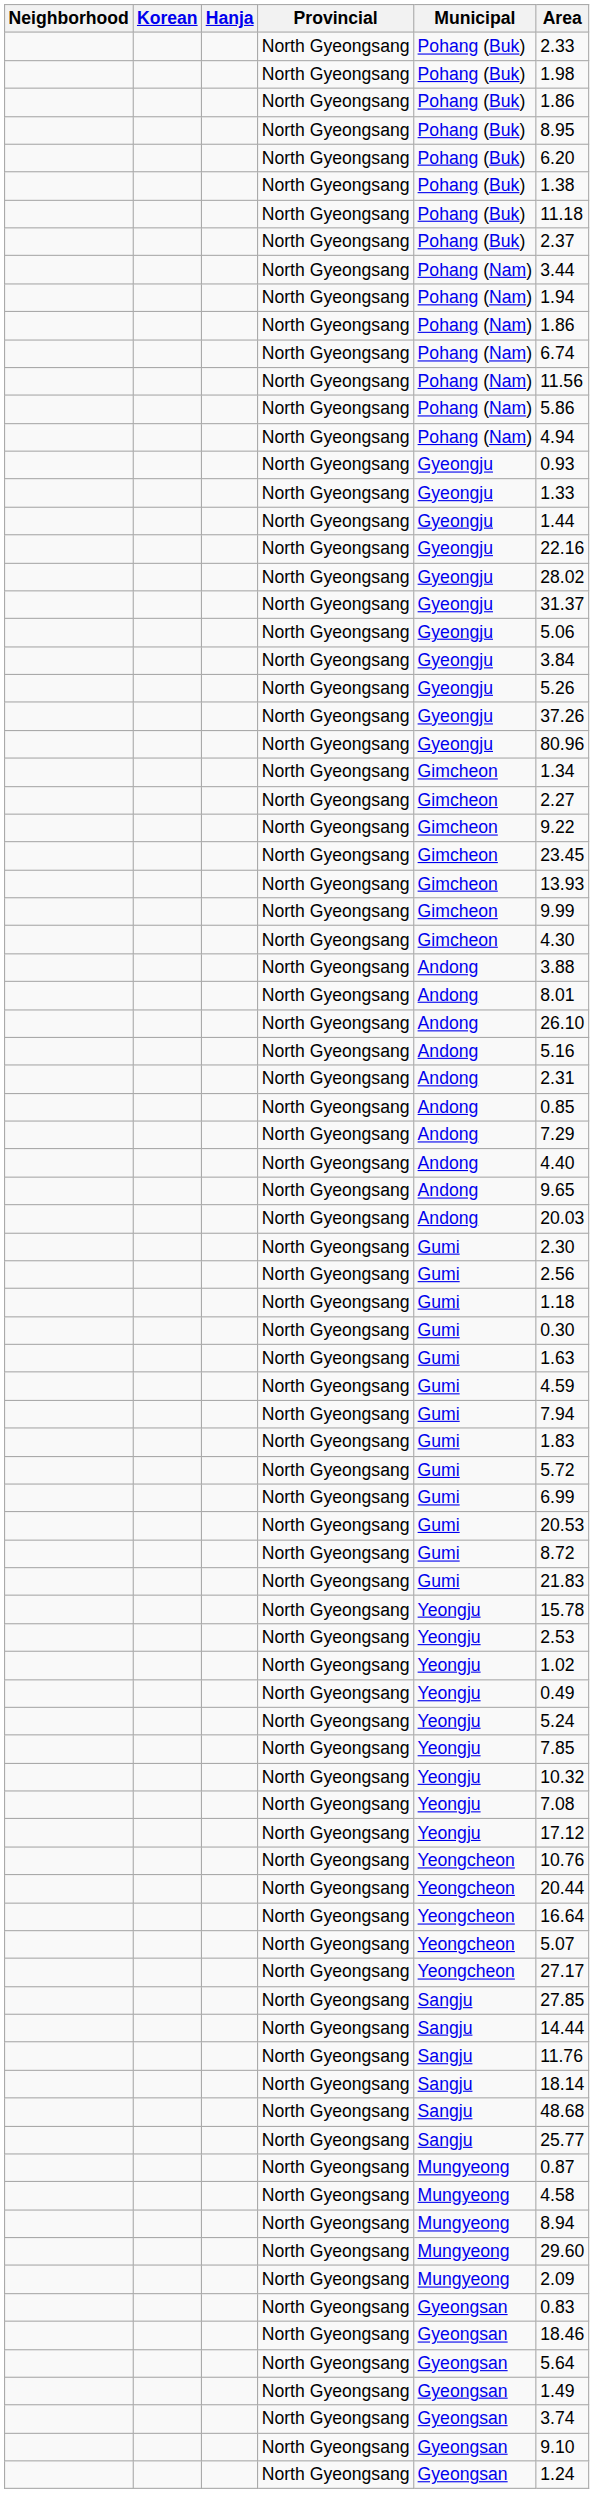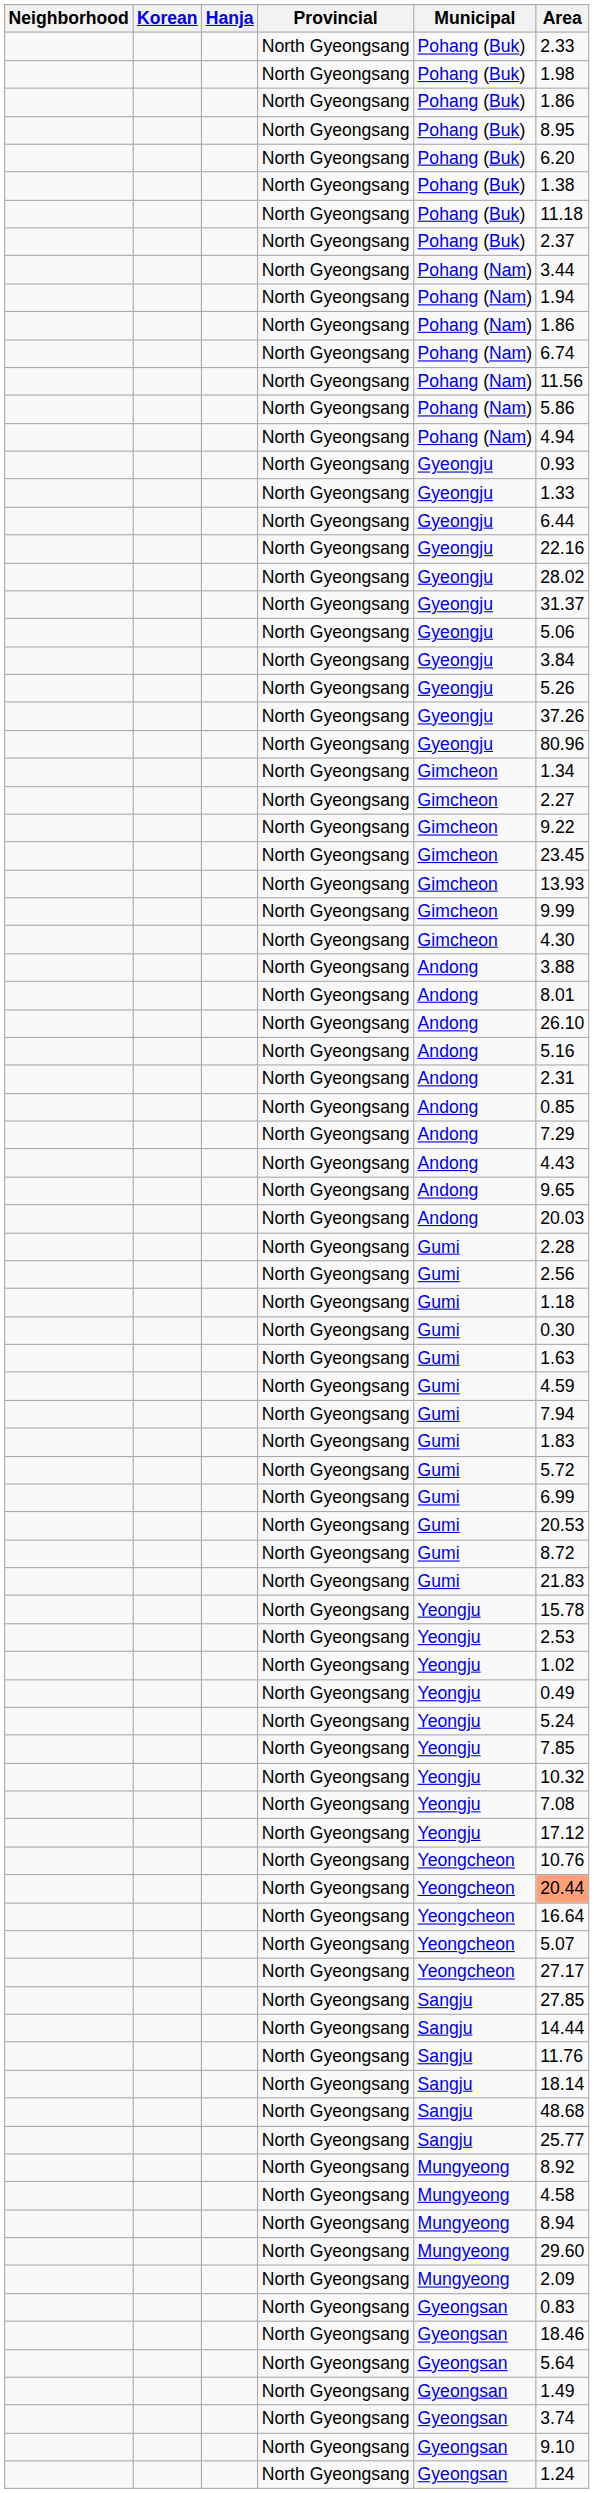(557, 520) 1.44 -> (557, 520) 6.44
(557, 1162) 4.40 -> (557, 1162) 4.43
(557, 1246) 2.30 -> (557, 1246) 2.28
(562, 1888) no background -> (562, 1888) lightsalmon background
(557, 2167) 0.87 -> (557, 2167) 8.92
